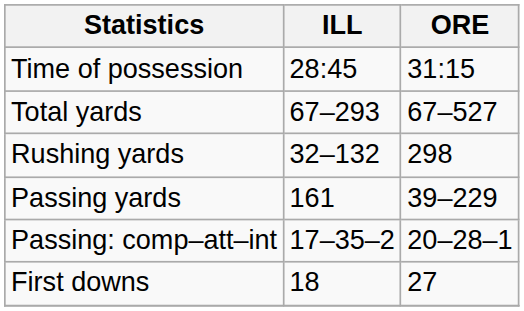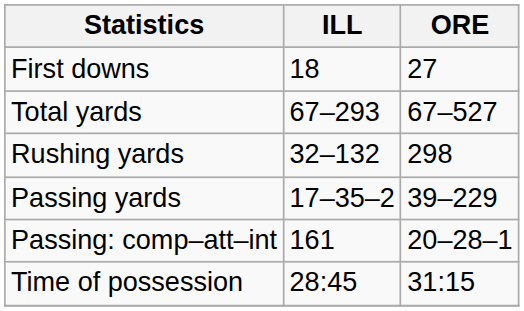rows swapped: (80, 283) <-> (127, 68)
(312, 197) 161 -> (342, 197) 17–35–2
(342, 240) 17–35–2 -> (312, 240) 161
